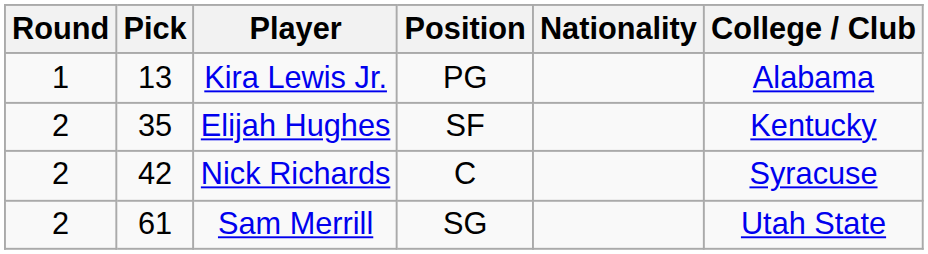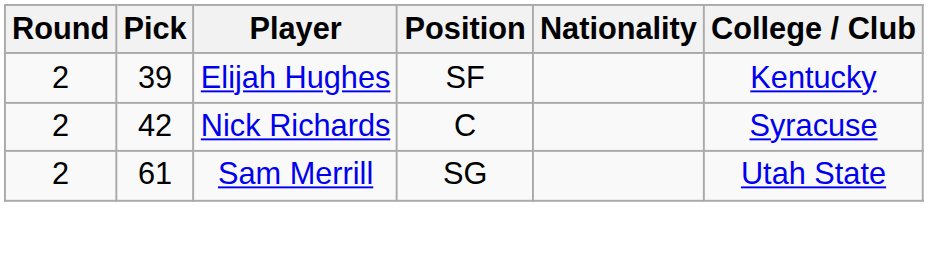- row: (296, 77)
(155, 126) 35 -> (155, 77) 39
